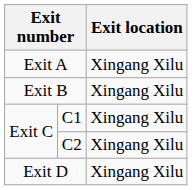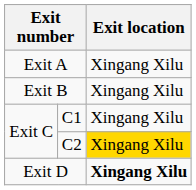(137, 144) no background -> (137, 144) gold background
(137, 171) normal -> (139, 171) bold
